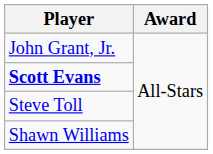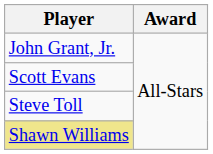(55, 76) bold -> (52, 76) normal
(69, 134) no background -> (69, 134) khaki background
